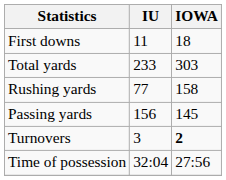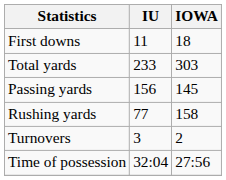rows swapped: (52, 89) <-> (50, 114)
(179, 138) bold -> (179, 138) normal
